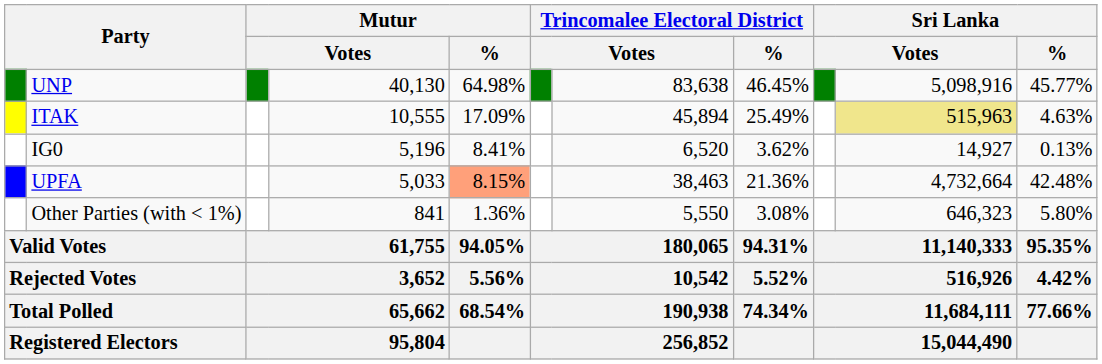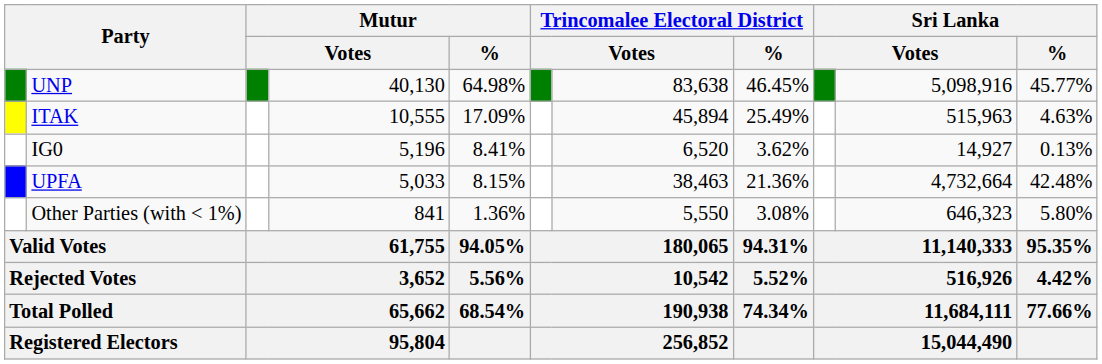(979, 117) khaki background -> (979, 117) no background
(499, 181) lightsalmon background -> (499, 181) no background
